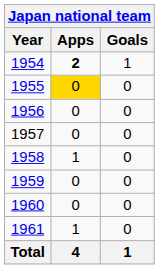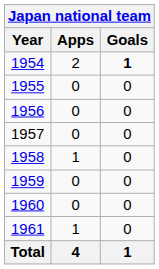(76, 63) bold -> (76, 63) normal
(127, 63) normal -> (127, 63) bold
(76, 87) gold background -> (76, 87) no background
